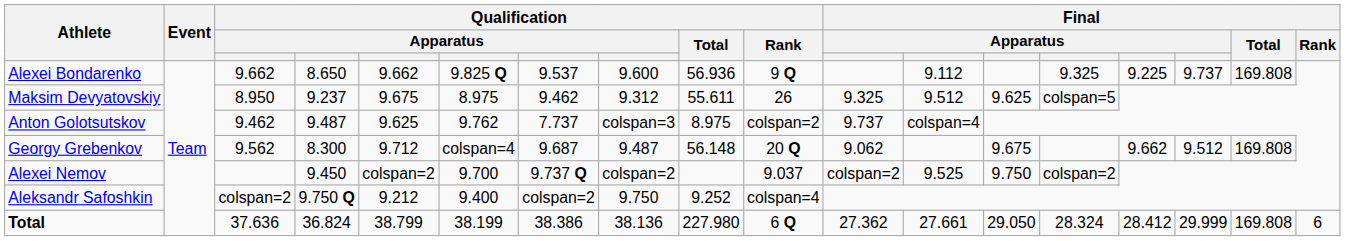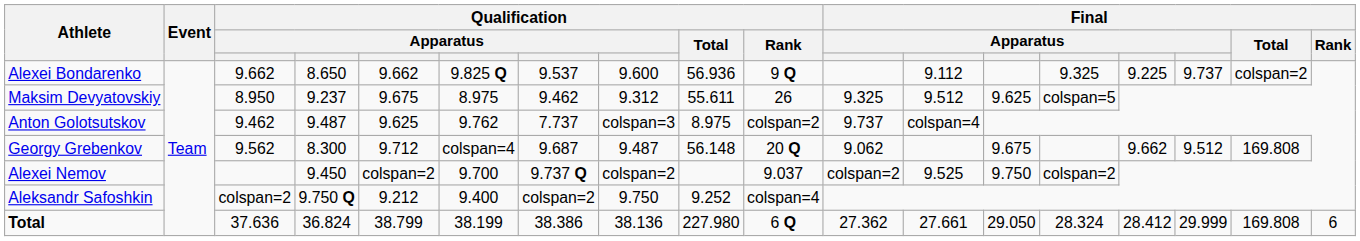(1263, 73) 169.808 -> (1271, 73) colspan=2
